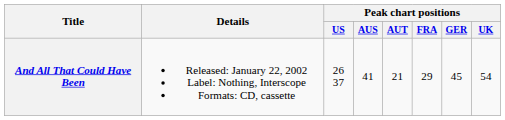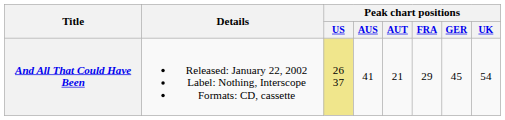(338, 76) no background -> (338, 76) khaki background
